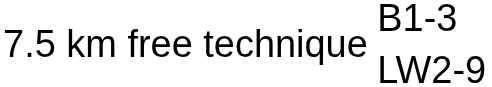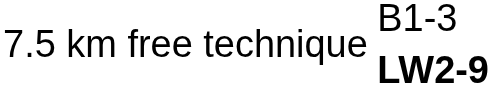(432, 70) normal -> (433, 70) bold
